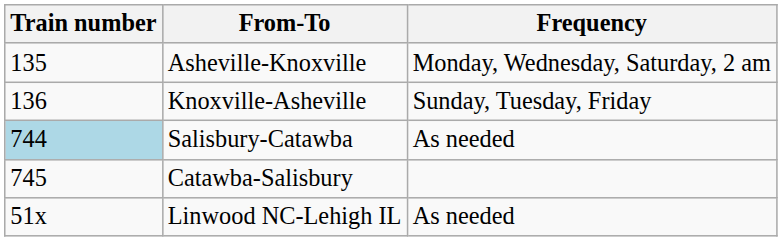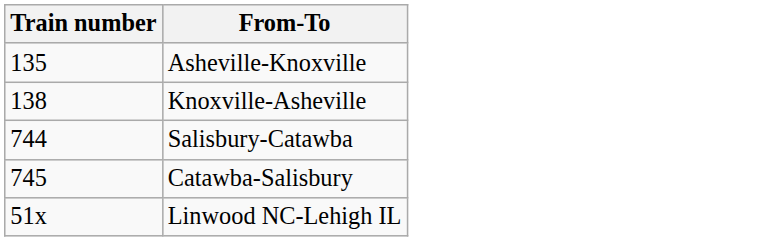- column: (592, 23)
(29, 100) 136 -> (29, 100) 138
(29, 139) lightblue background -> (29, 139) no background
